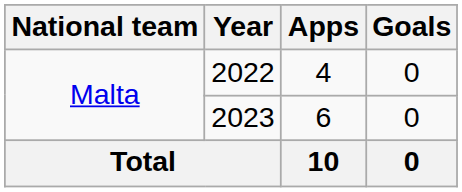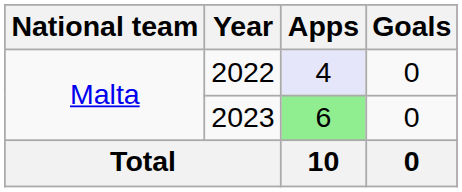(323, 72) no background -> (323, 72) lavender background
(323, 117) no background -> (323, 117) lightgreen background
